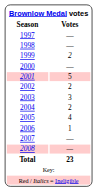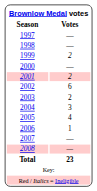(70, 77) 5 -> (70, 77) 2
(70, 87) 2 -> (70, 87) 6
(70, 97) 3 -> (70, 97) 2
(70, 108) 2 -> (70, 108) 3
